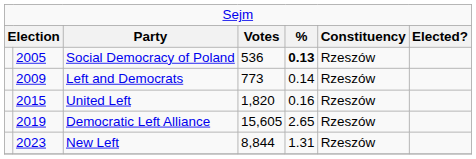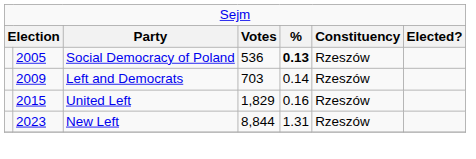(252, 79) 773 -> (252, 79) 703
(258, 100) 1,820 -> (258, 100) 1,829
- row: (138, 121)
